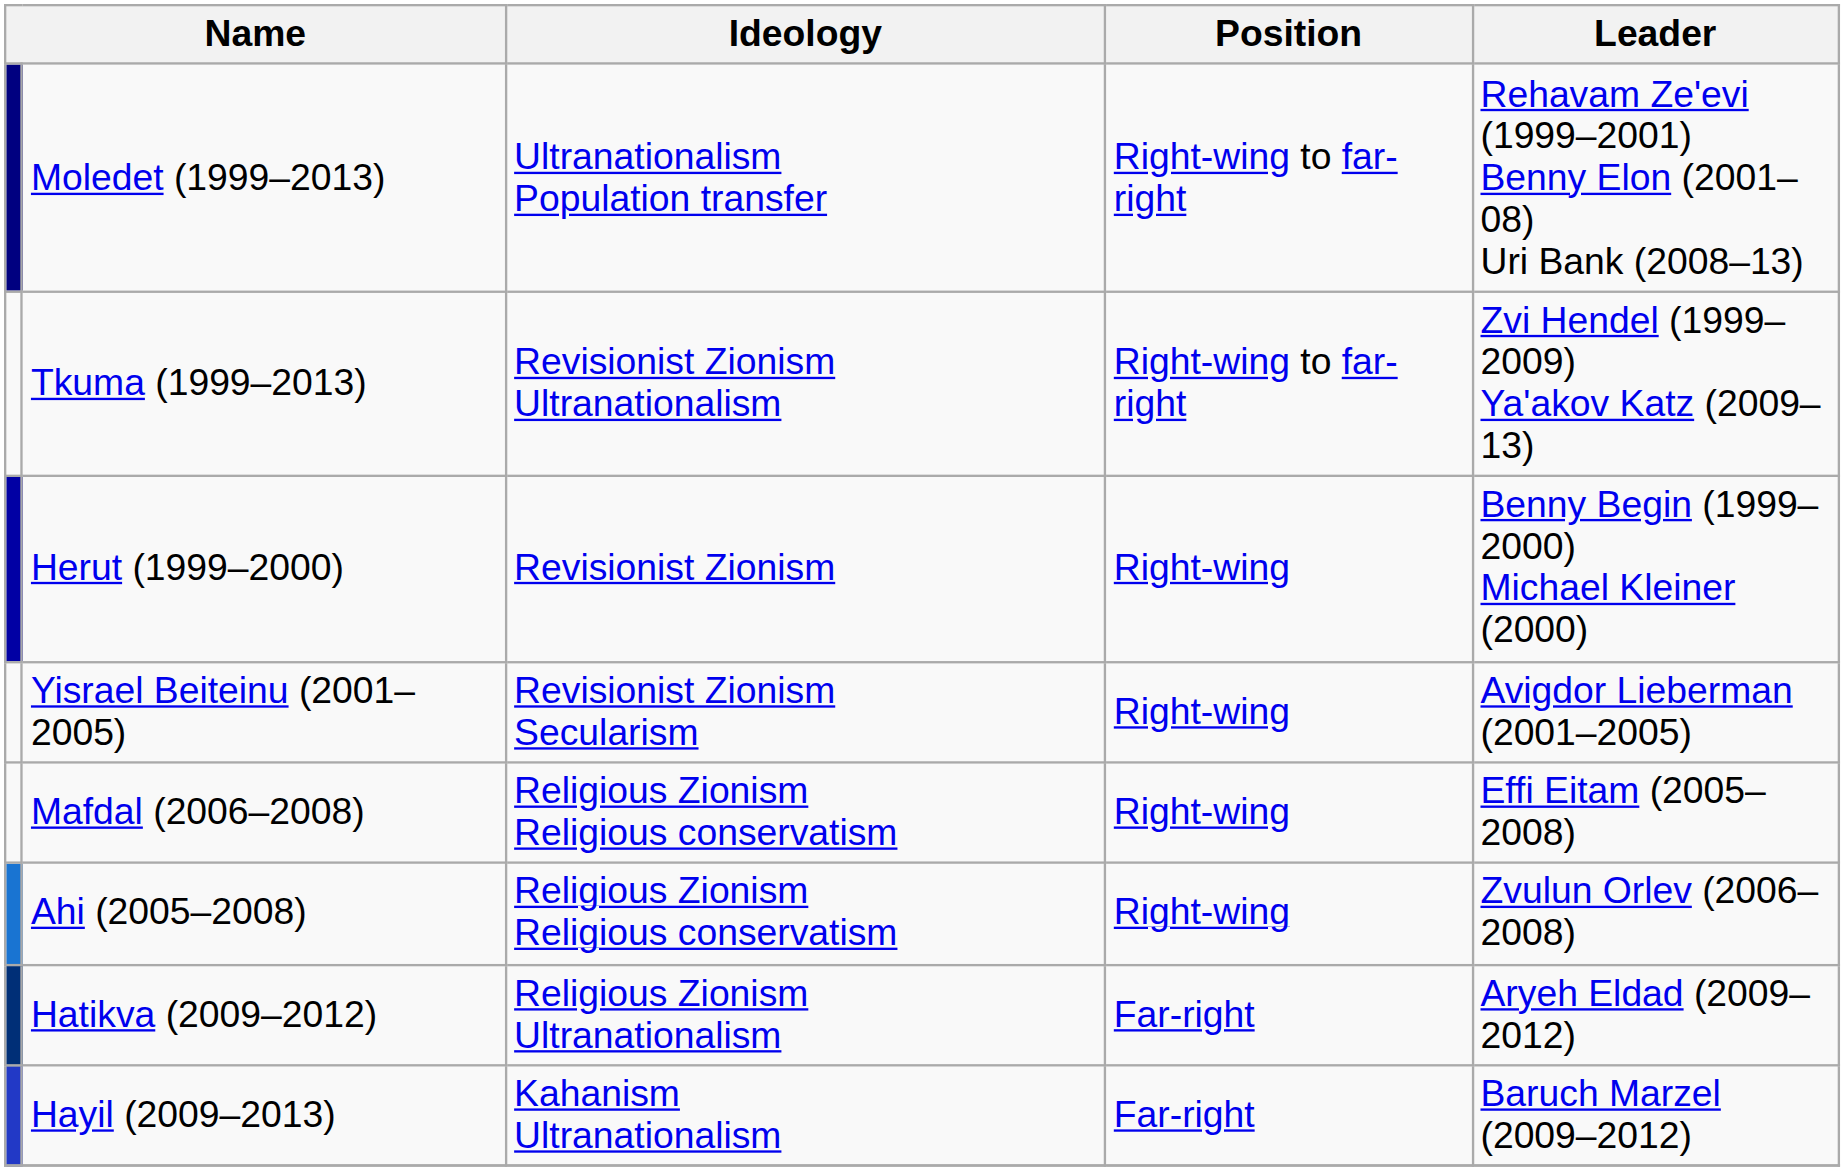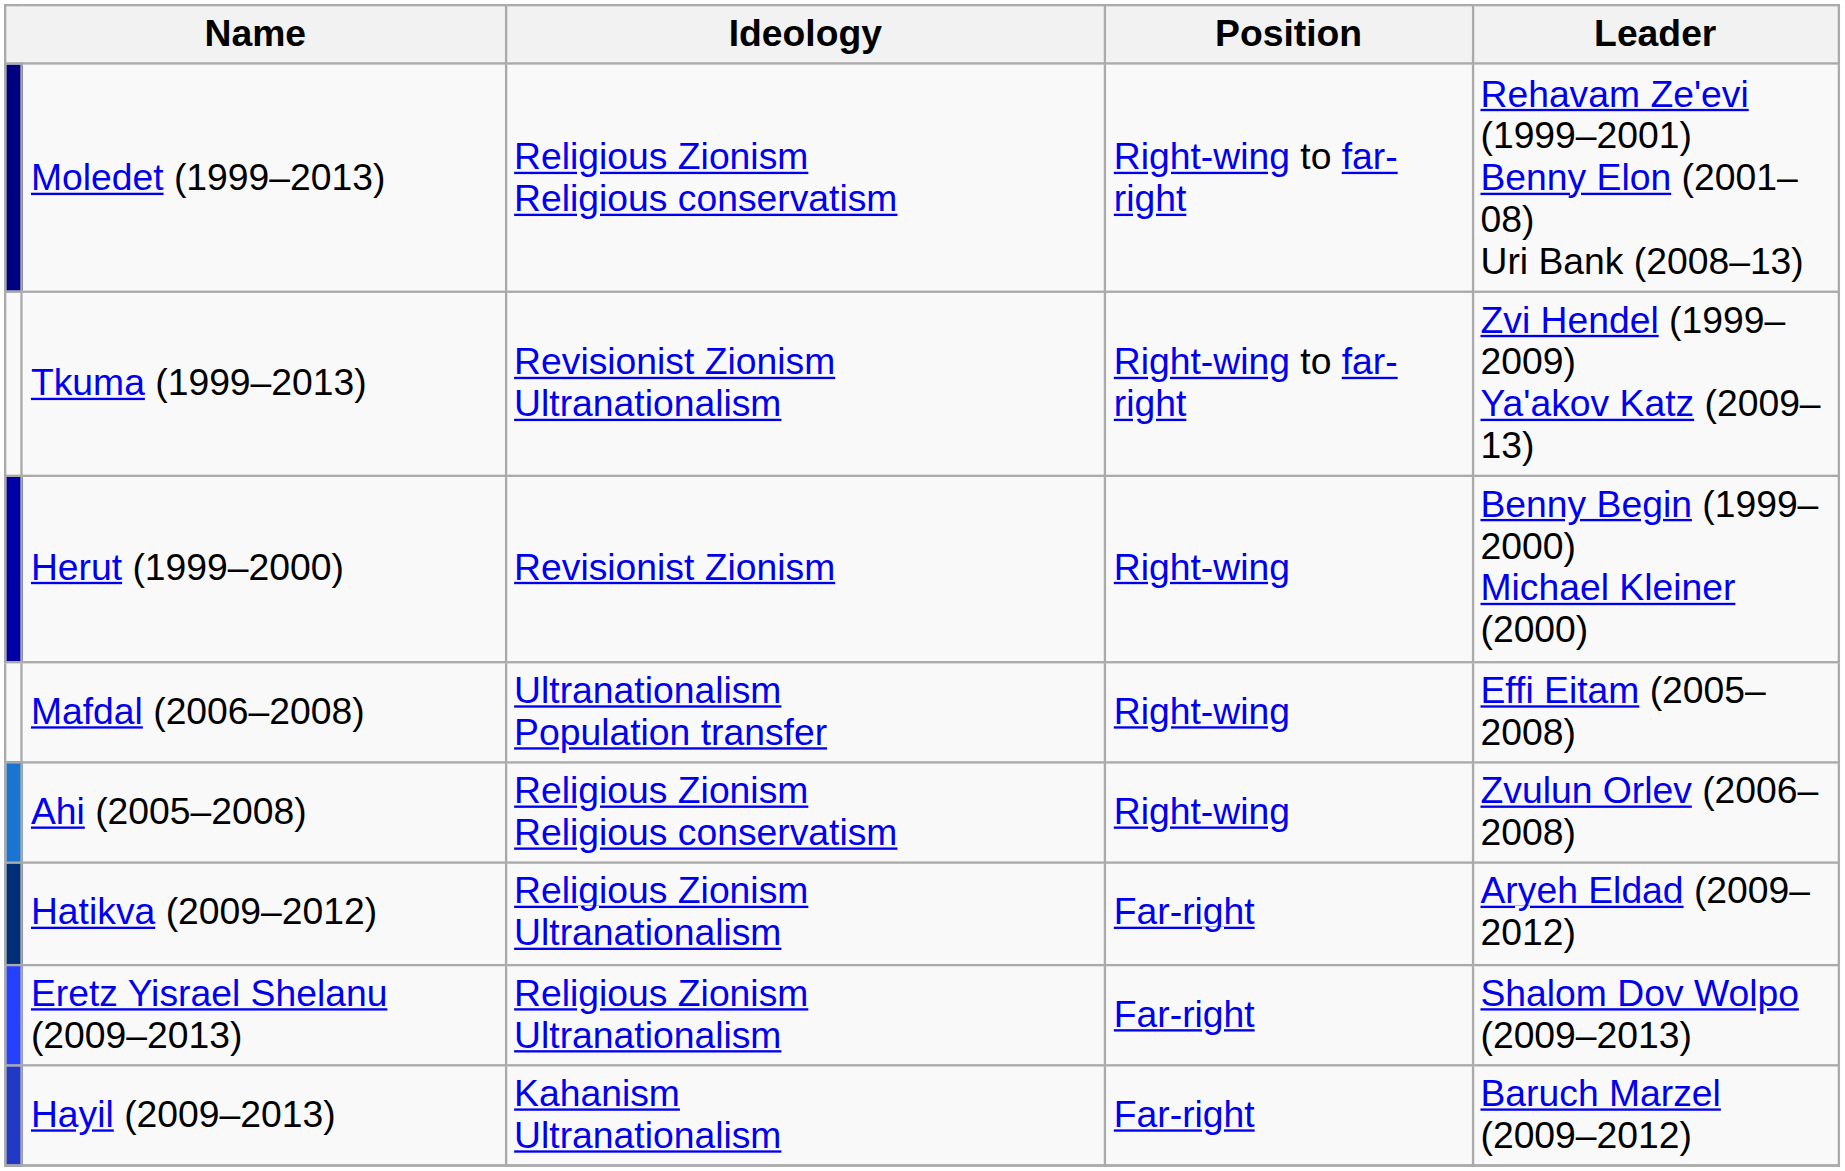(671, 177) Ultranationalism Population transfer -> (706, 177) Religious Zionism Religious conservatism
- row: (223, 710)
(706, 811) Religious Zionism Religious conservatism -> (671, 710) Ultranationalism Population transfer
+ row: (209, 1014)
